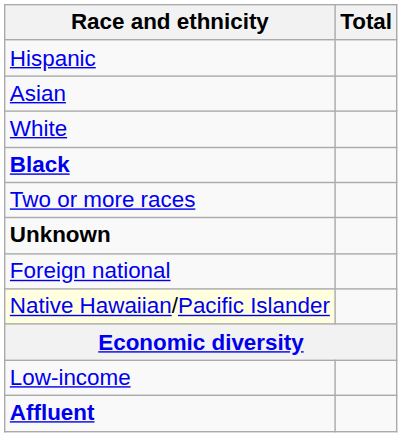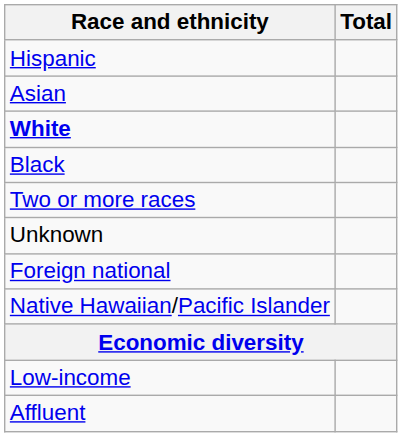(38, 128) normal -> (40, 128) bold
(40, 164) bold -> (37, 164) normal
(60, 235) bold -> (57, 235) normal
(170, 306) lightyellow background -> (170, 306) no background
(52, 413) bold -> (48, 413) normal
